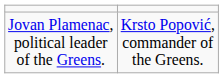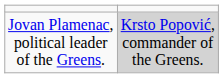(168, 42) no background -> (168, 42) lightgrey background
